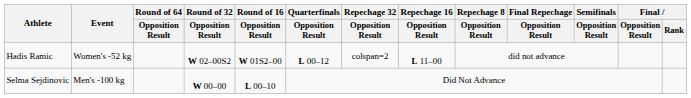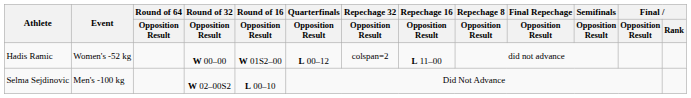(209, 61) W 02–00S2 -> (209, 61) W 00–00
(209, 86) W 00–00 -> (209, 86) W 02–00S2
